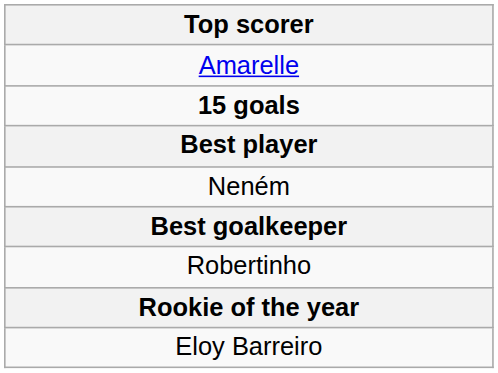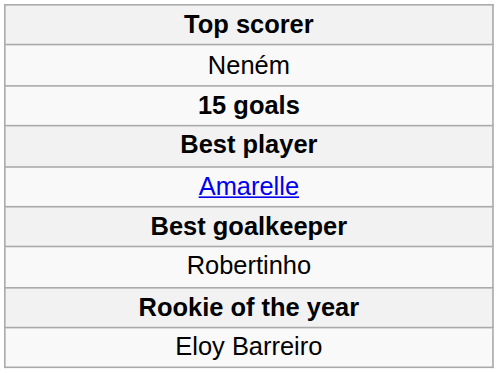(249, 65) Amarelle -> (249, 65) Neném
(249, 186) Neném -> (249, 186) Amarelle
